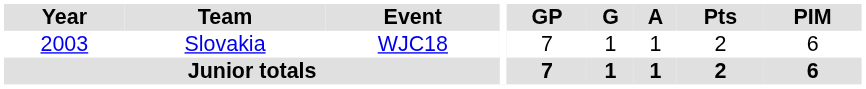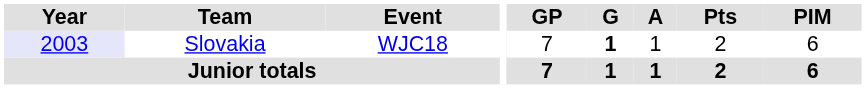(64, 44) no background -> (64, 44) lavender background
(611, 44) normal -> (611, 44) bold
